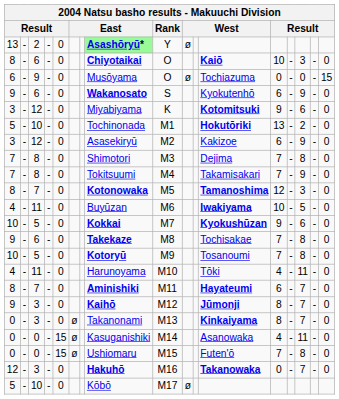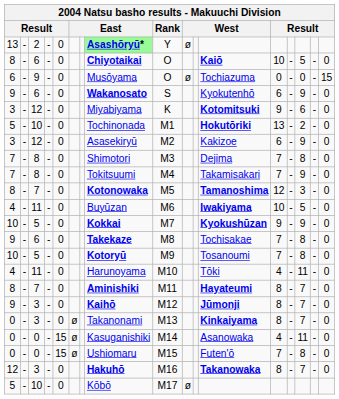(303, 61) 3 -> (303, 61) 5
(303, 223) 6 -> (303, 223) 9
(279, 288) 6 -> (279, 288) 8
(279, 369) 0 -> (279, 369) 8
